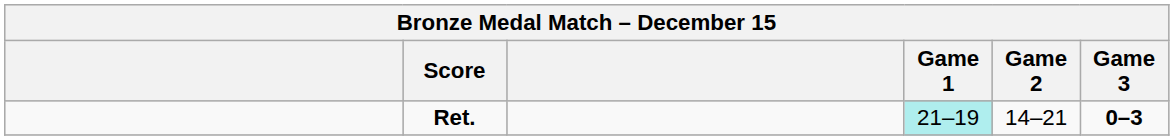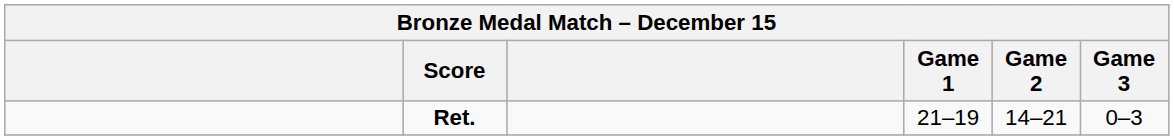(948, 118) paleturquoise background -> (948, 118) no background
(1124, 118) bold -> (1124, 118) normal
